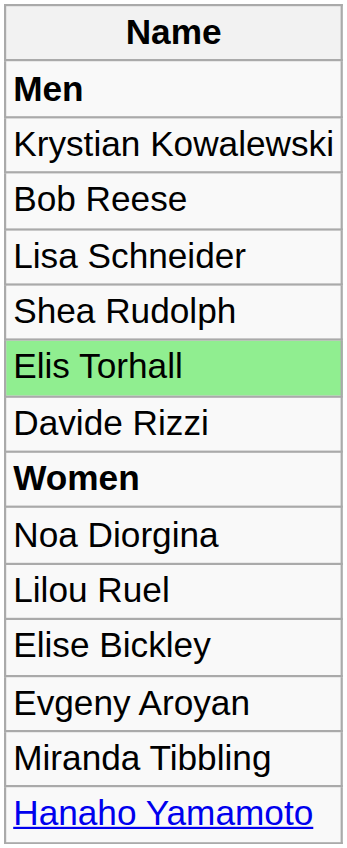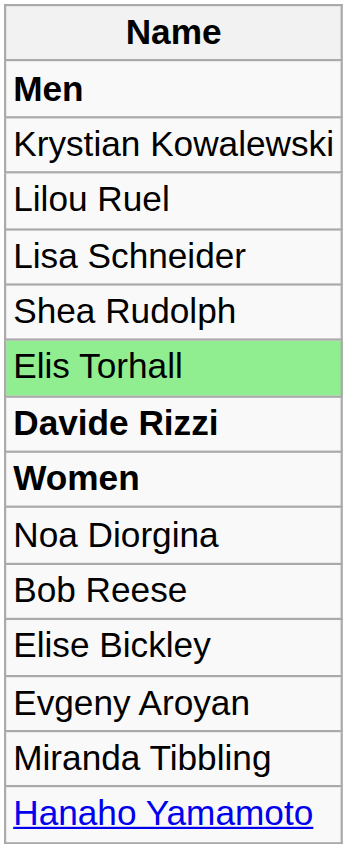(100, 199) Bob Reese -> (91, 199) Lilou Ruel
(111, 423) normal -> (116, 423) bold
(91, 590) Lilou Ruel -> (100, 590) Bob Reese
